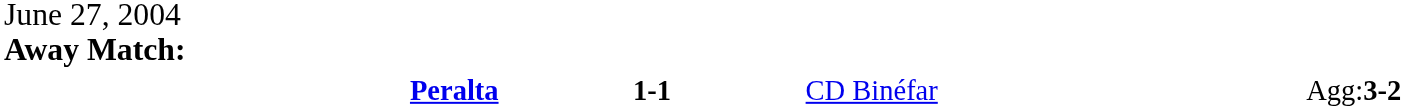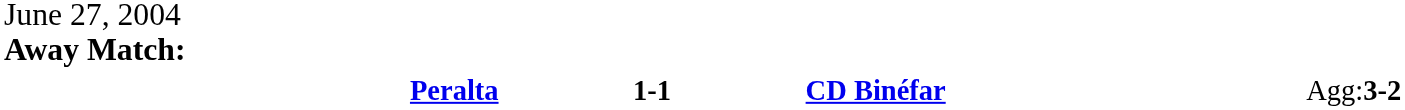(872, 90) normal -> (876, 90) bold
